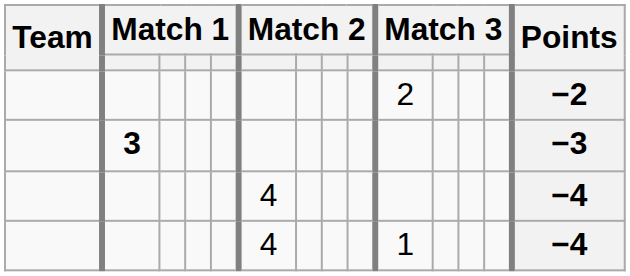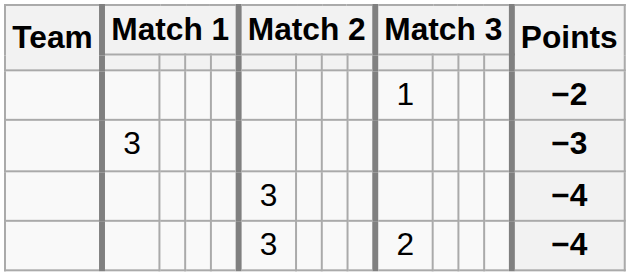(405, 94) 2 -> (405, 94) 1
(132, 144) bold -> (132, 144) normal
(269, 194) 4 -> (269, 194) 3
(269, 245) 4 -> (269, 245) 3
(405, 245) 1 -> (405, 245) 2
